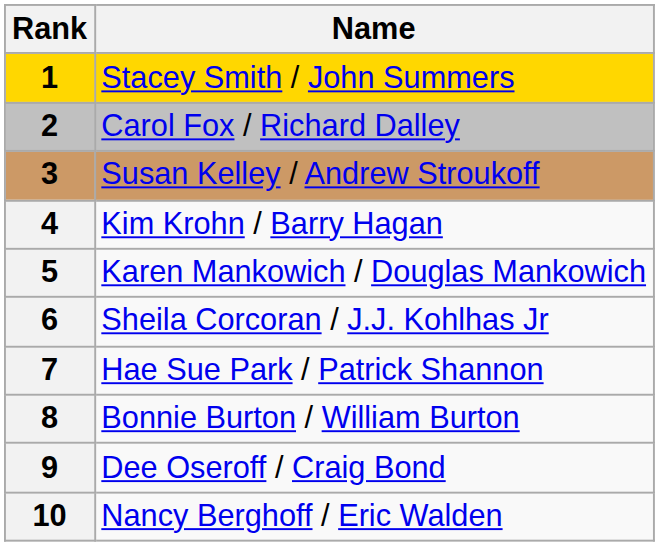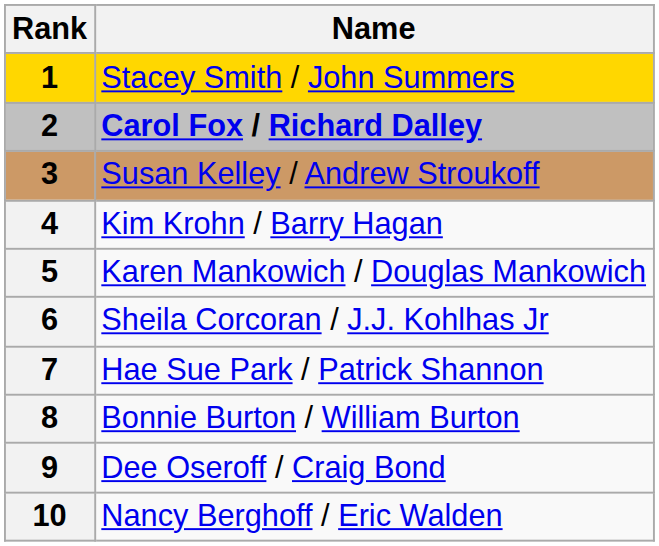(281, 126) normal -> (292, 126) bold
